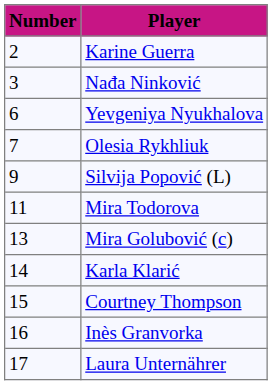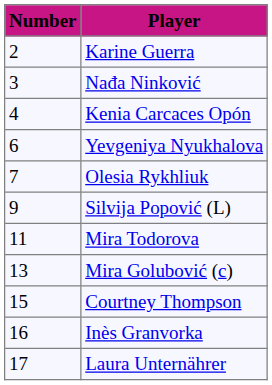+ row: (168, 113)
- row: (132, 270)
